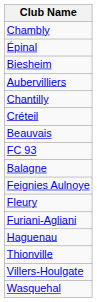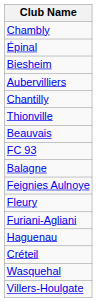(23, 116) Créteil -> (30, 116) Thionville
(30, 254) Thionville -> (23, 254) Créteil
(45, 271) Villers-Houlgate -> (34, 271) Wasquehal
(34, 289) Wasquehal -> (45, 289) Villers-Houlgate
